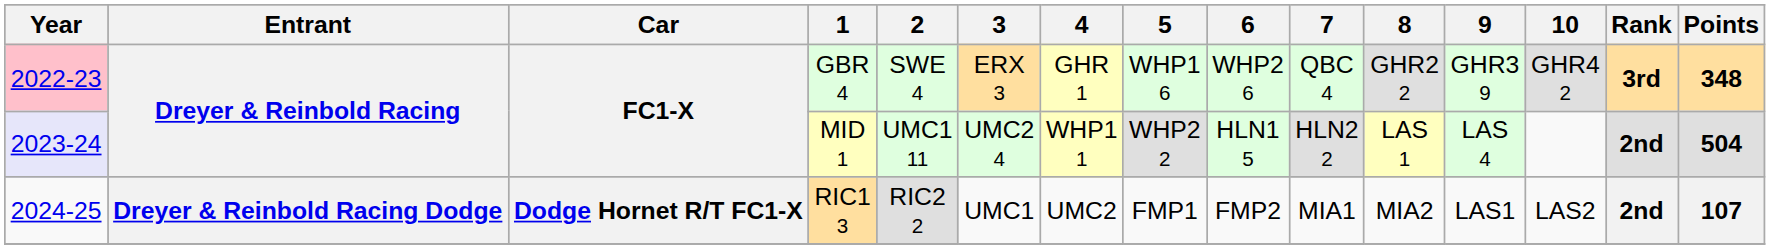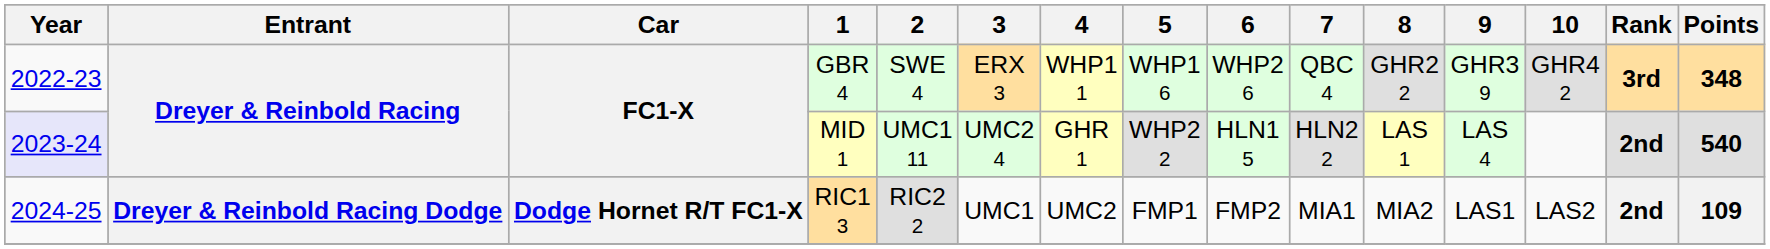(56, 78) pink background -> (56, 78) no background
(1082, 78) GHR 1 -> (1082, 78) WHP1 1
(1082, 144) WHP1 1 -> (1082, 144) GHR 1
(1721, 144) 504 -> (1721, 144) 540
(1721, 211) 107 -> (1721, 211) 109
